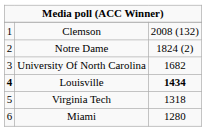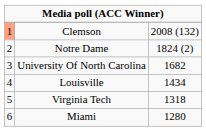(10, 31) no background -> (10, 31) lightsalmon background
(10, 83) bold -> (10, 83) normal
(175, 83) bold -> (175, 83) normal
